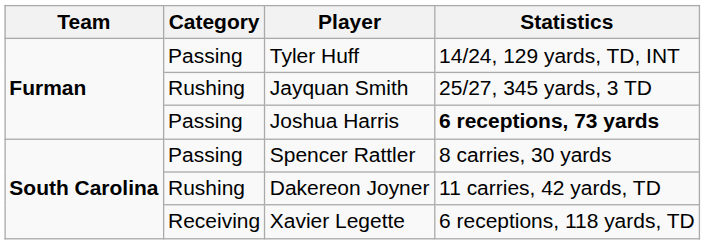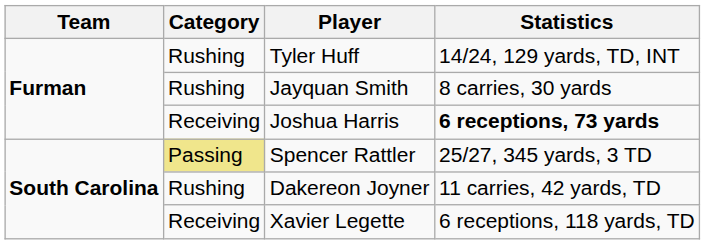(205, 55) Passing -> (207, 55) Rushing
(545, 88) 25/27, 345 yards, 3 TD -> (525, 88) 8 carries, 30 yards
(205, 121) Passing -> (214, 121) Receiving
(205, 155) no background -> (205, 155) khaki background
(525, 155) 8 carries, 30 yards -> (545, 155) 25/27, 345 yards, 3 TD
